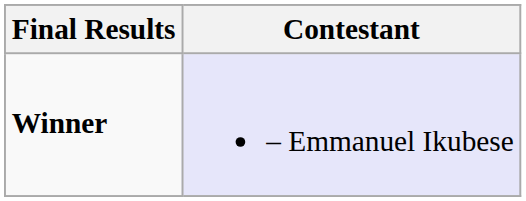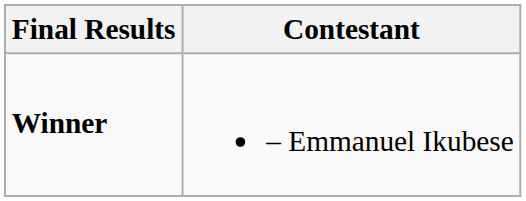(351, 142) lavender background -> (351, 142) no background
